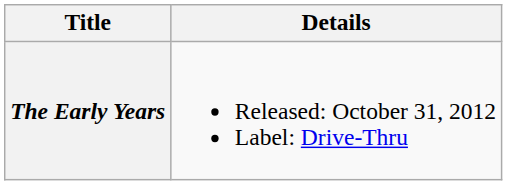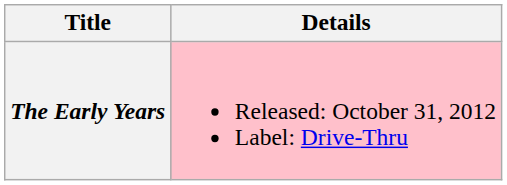(336, 124) no background -> (336, 124) pink background
